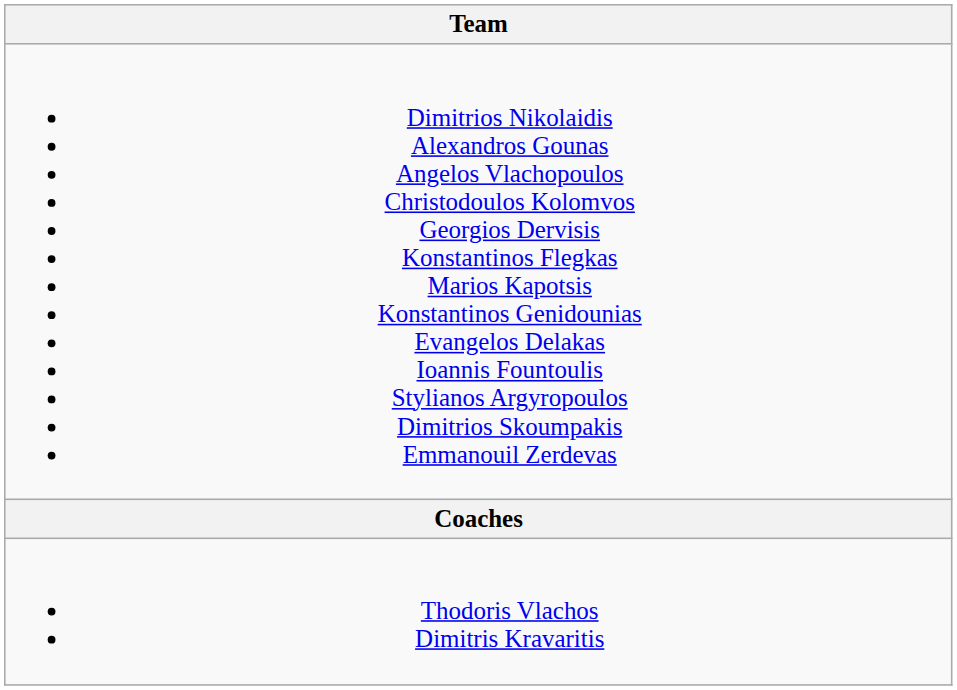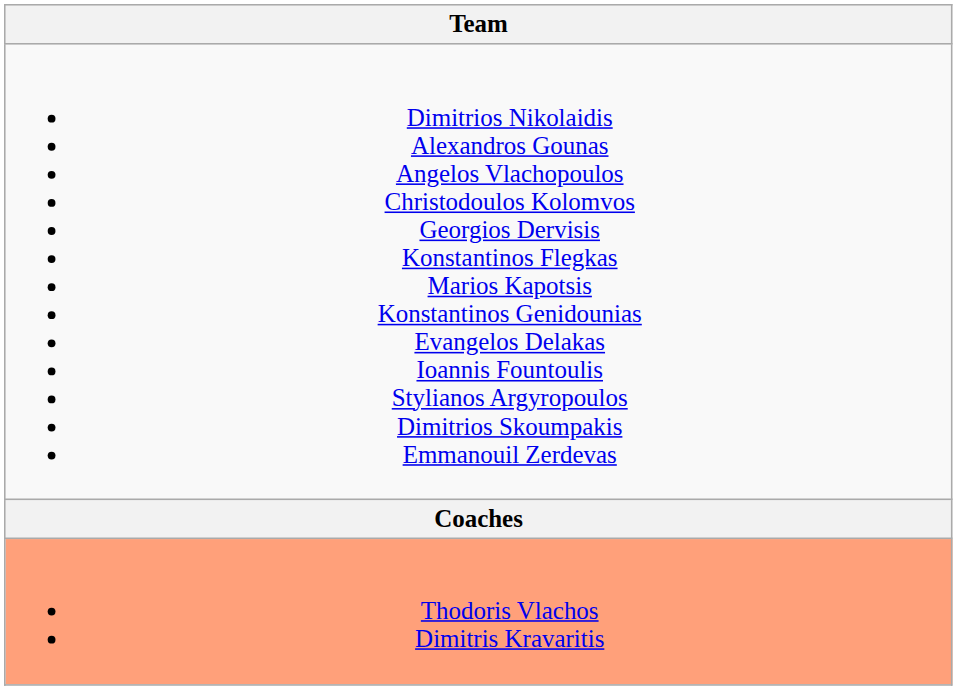(479, 625) no background -> (479, 625) lightsalmon background
